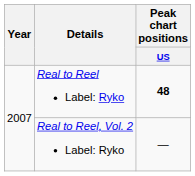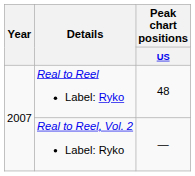(163, 91) bold -> (163, 91) normal
